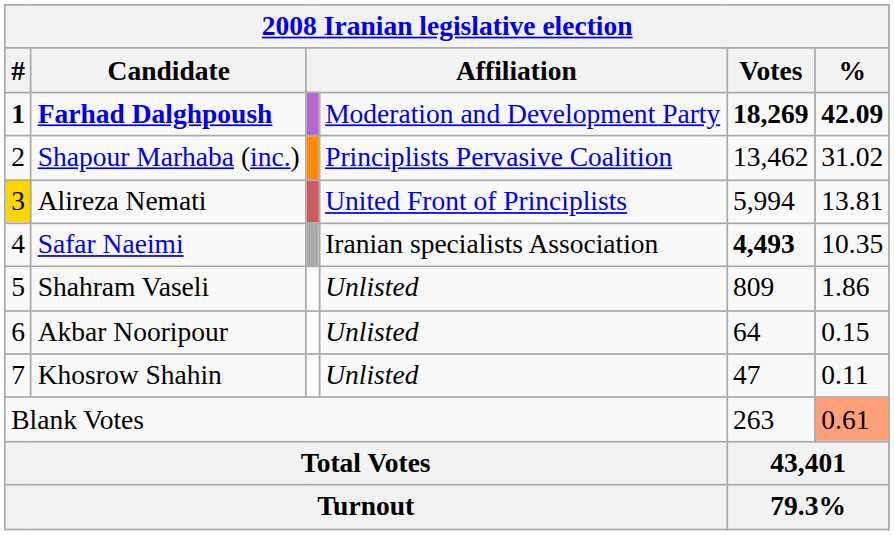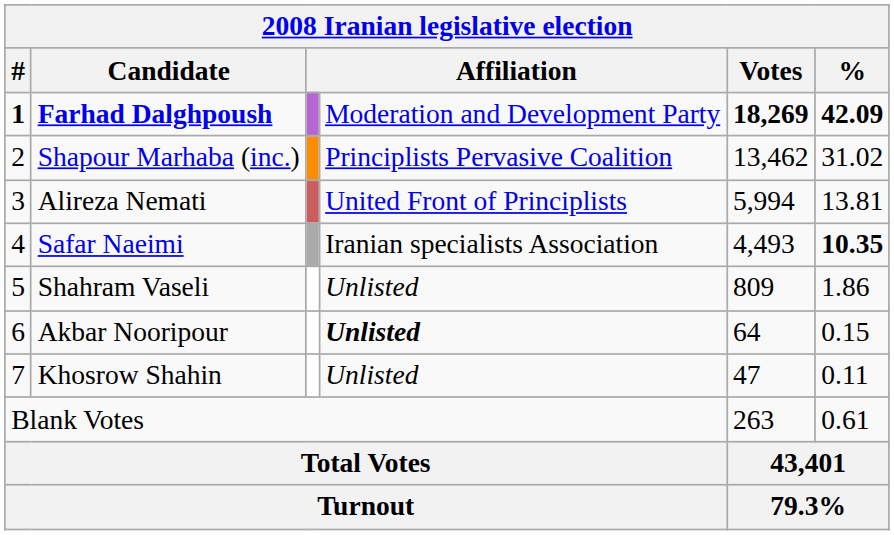(18, 200) gold background -> (18, 200) no background
(764, 244) bold -> (764, 244) normal
(852, 244) normal -> (852, 244) bold
(372, 331) normal -> (373, 331) bold
(845, 419) lightsalmon background -> (845, 419) no background
